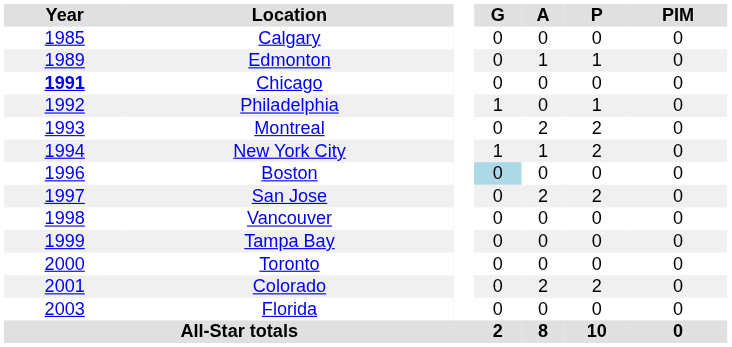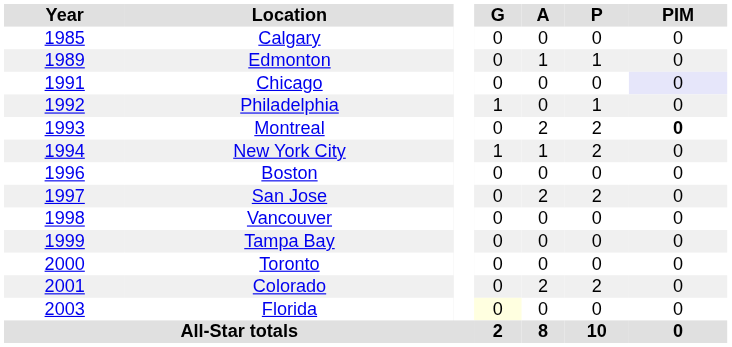(65, 83) bold -> (65, 83) normal
(678, 83) no background -> (678, 83) lavender background
(678, 128) normal -> (678, 128) bold
(498, 173) lightblue background -> (498, 173) no background
(498, 309) no background -> (498, 309) lightyellow background
